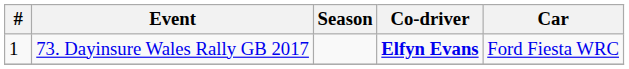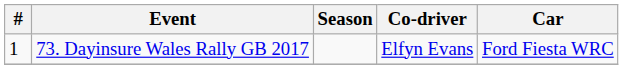(430, 49) bold -> (427, 49) normal
